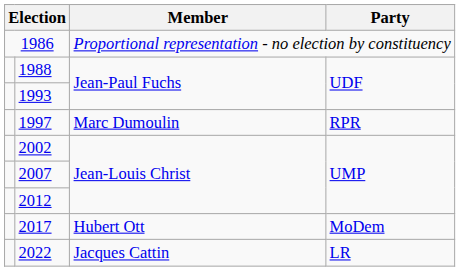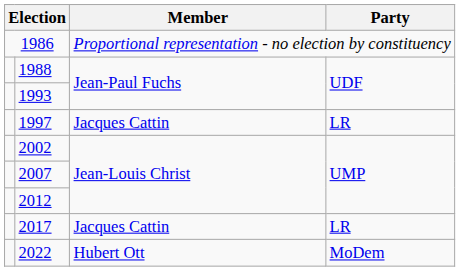(126, 122) Marc Dumoulin -> (121, 122) Jacques Cattin
(345, 122) RPR -> (340, 122) LR
(109, 226) Hubert Ott -> (121, 226) Jacques Cattin
(357, 226) MoDem -> (340, 226) LR
(121, 252) Jacques Cattin -> (109, 252) Hubert Ott
(340, 252) LR -> (357, 252) MoDem
